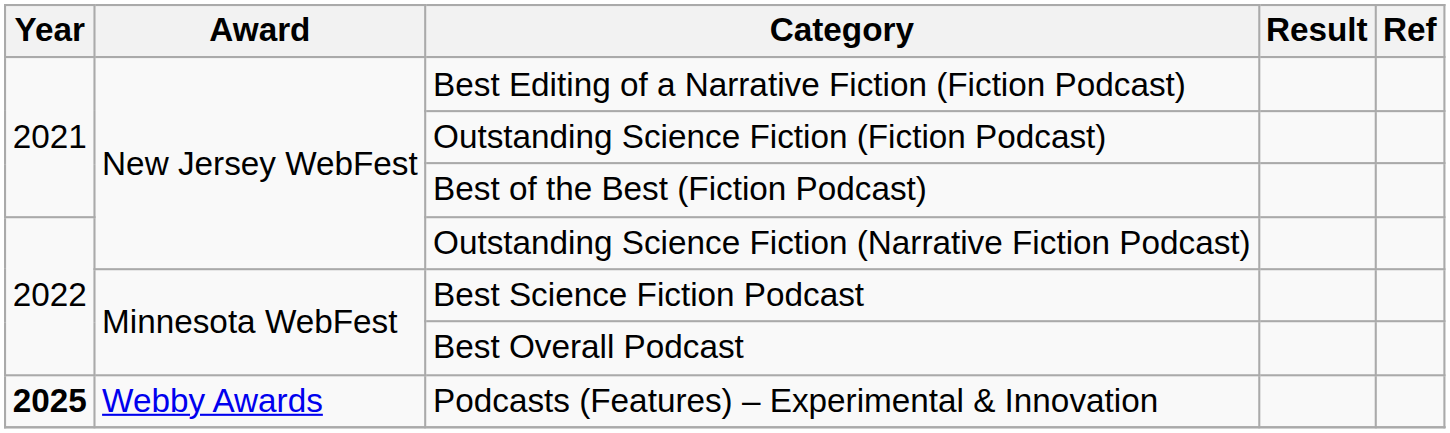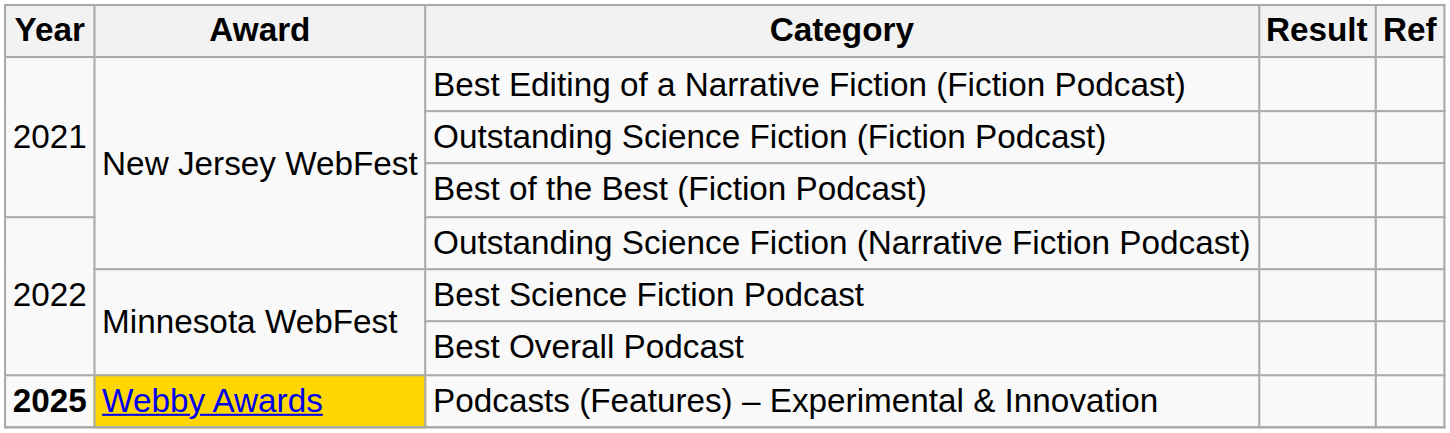(212, 400) no background -> (212, 400) gold background
